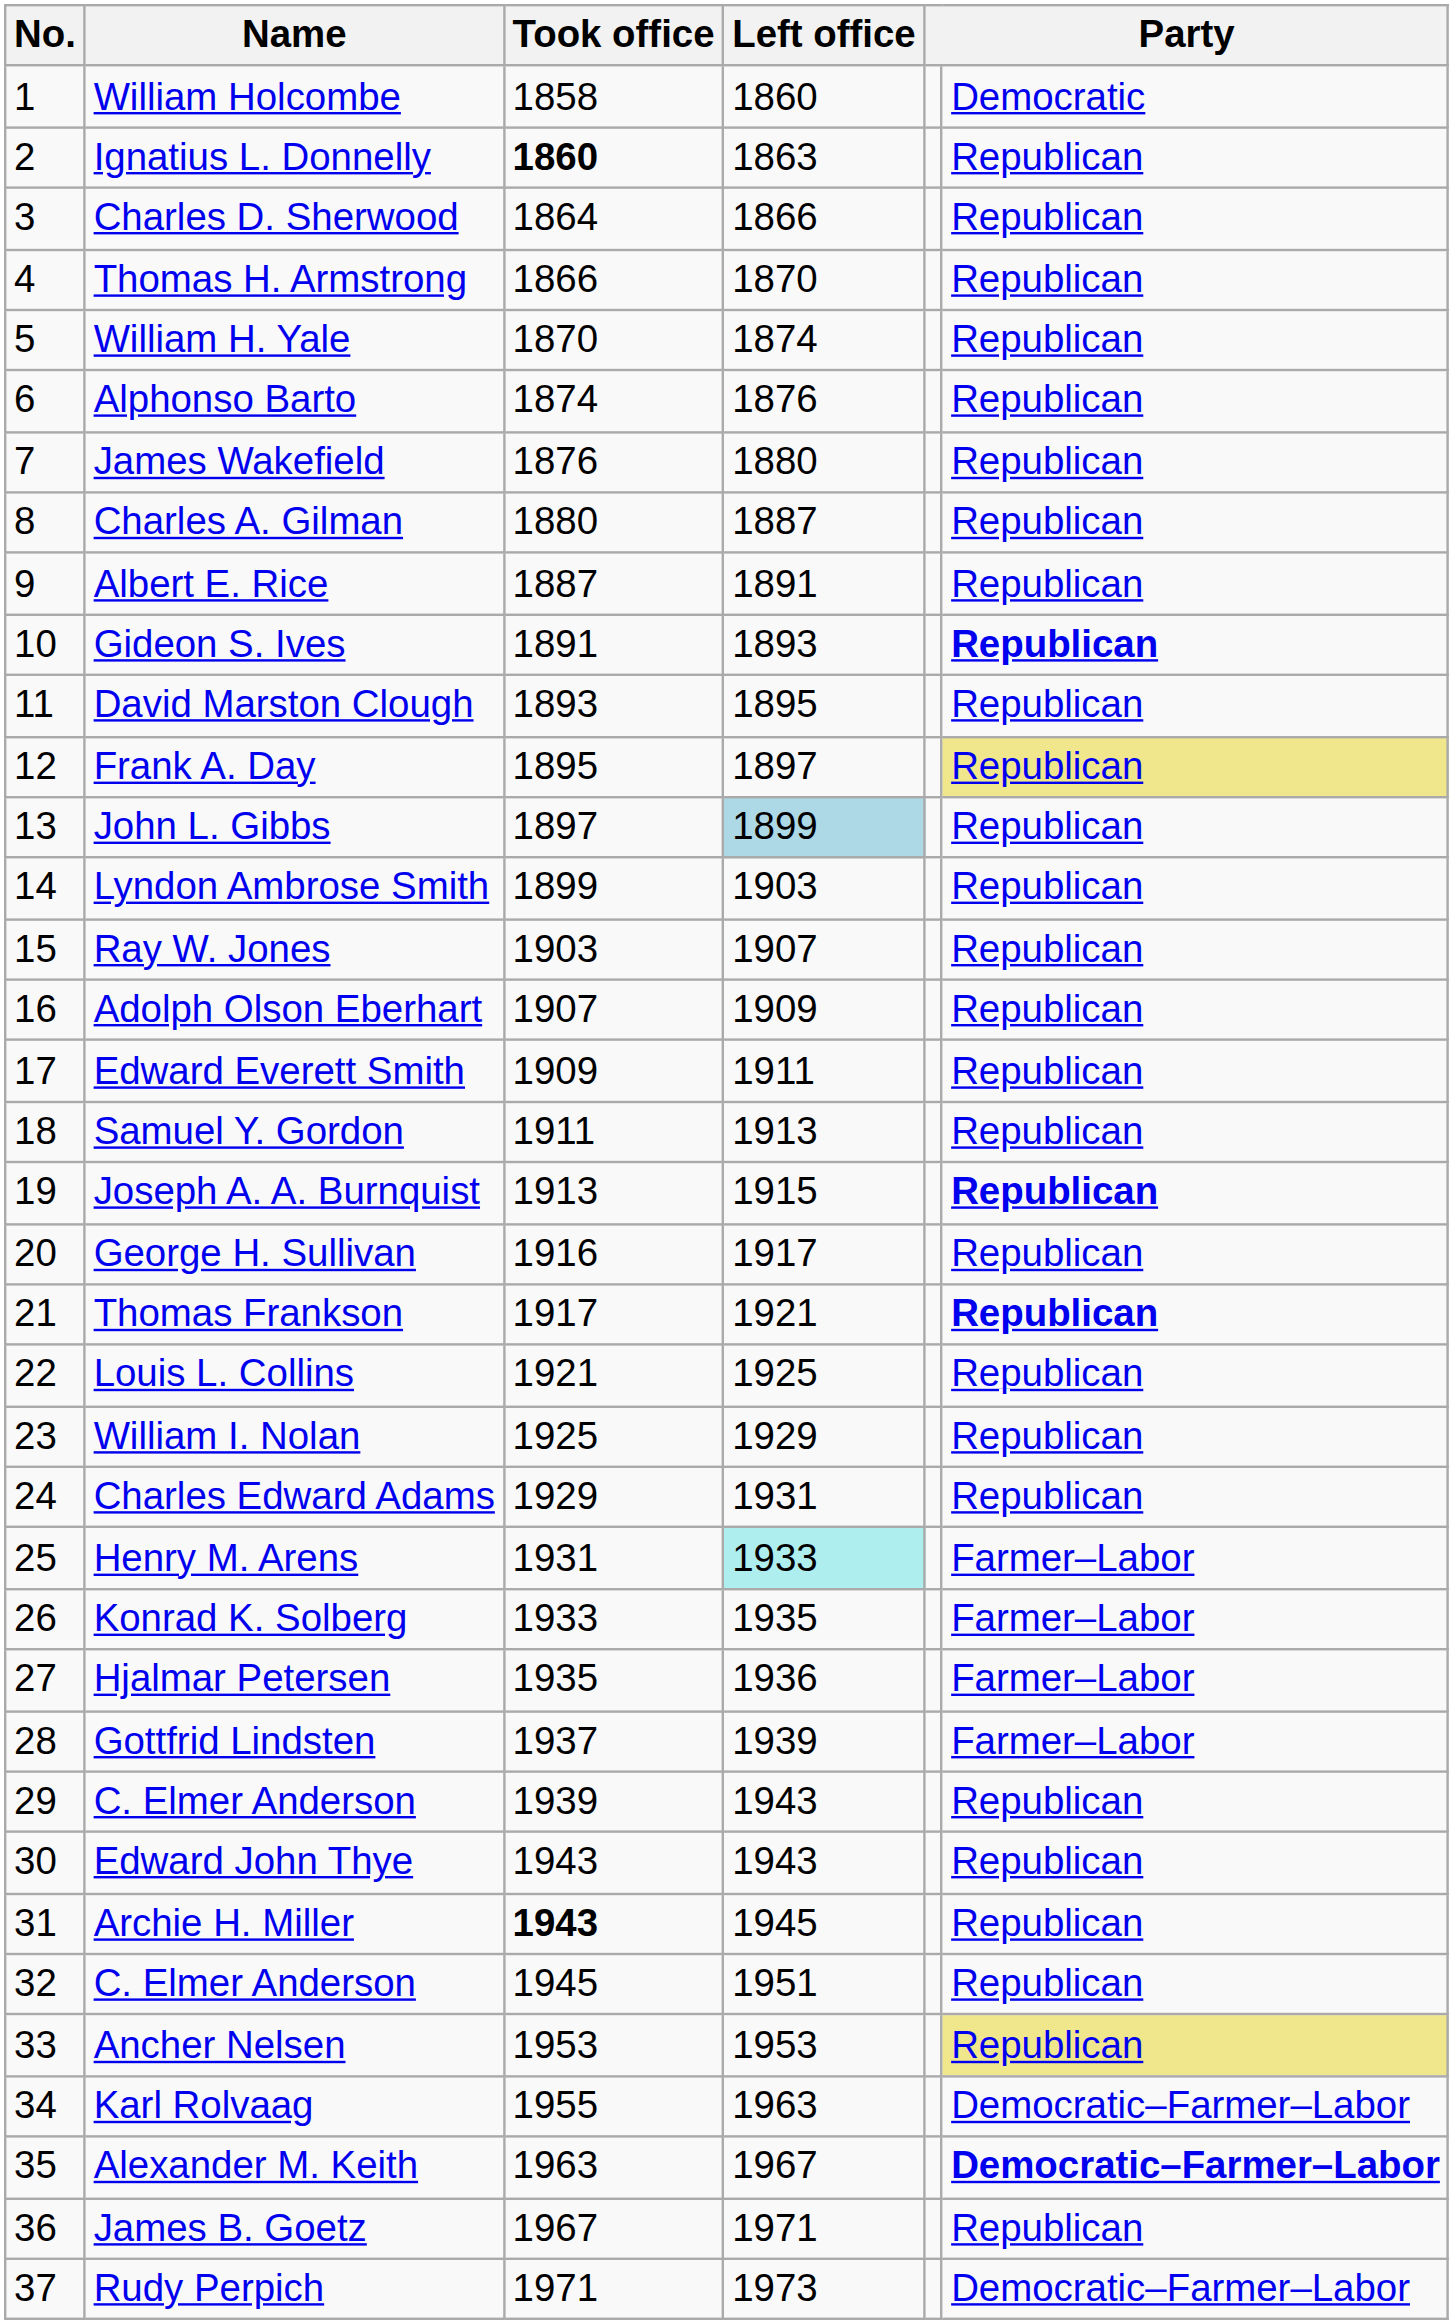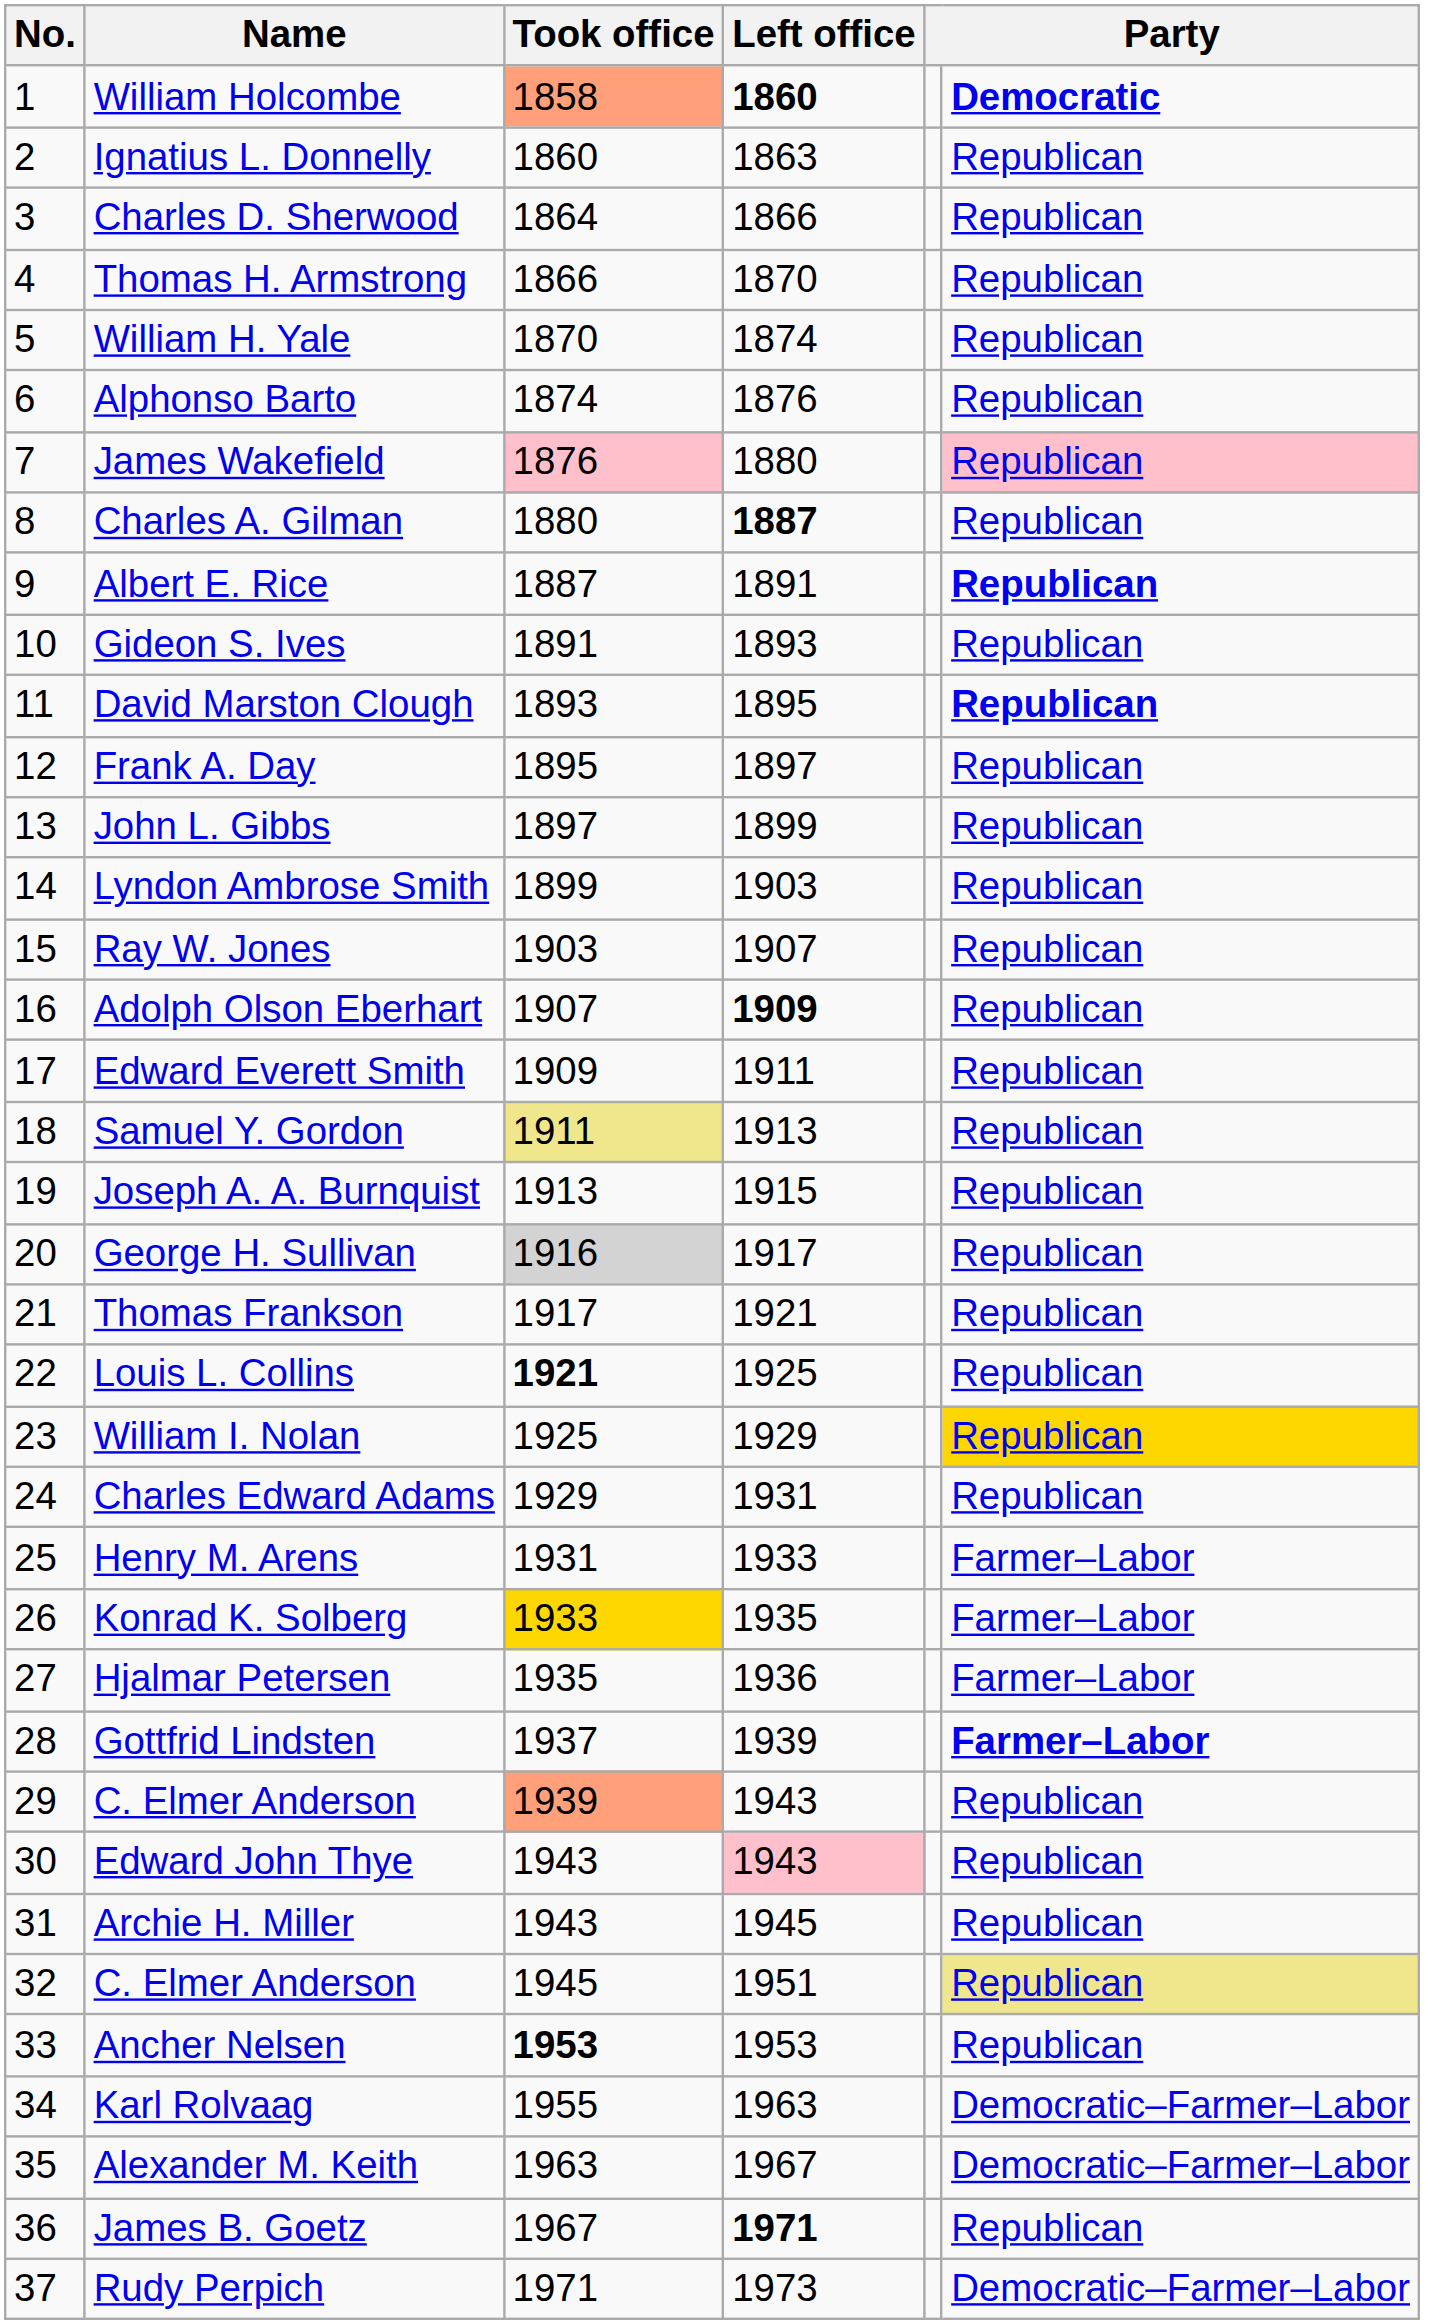(555, 95) no background -> (555, 95) lightsalmon background
(775, 95) normal -> (775, 95) bold
(1048, 95) normal -> (1056, 95) bold
(555, 156) bold -> (555, 156) normal
(555, 461) no background -> (555, 461) pink background
(1047, 461) no background -> (1047, 461) pink background
(775, 522) normal -> (775, 522) bold
(1047, 583) normal -> (1055, 583) bold
(1055, 643) bold -> (1047, 643) normal
(1047, 704) normal -> (1055, 704) bold
(1047, 765) khaki background -> (1047, 765) no background
(775, 826) lightblue background -> (775, 826) no background
(775, 1009) normal -> (775, 1009) bold
(554, 1131) no background -> (554, 1131) khaki background
(1055, 1192) bold -> (1047, 1192) normal
(555, 1252) no background -> (555, 1252) lightgrey background
(1055, 1313) bold -> (1047, 1313) normal
(555, 1374) normal -> (555, 1374) bold
(1047, 1435) no background -> (1047, 1435) gold background
(775, 1557) paleturquoise background -> (775, 1557) no background
(555, 1618) no background -> (555, 1618) gold background
(1073, 1740) normal -> (1080, 1740) bold
(555, 1801) no background -> (555, 1801) lightsalmon background
(775, 1861) no background -> (775, 1861) pink background
(555, 1922) bold -> (555, 1922) normal
(1047, 1983) no background -> (1047, 1983) khaki background
(555, 2044) normal -> (555, 2044) bold
(1047, 2044) khaki background -> (1047, 2044) no background
(1196, 2166) bold -> (1181, 2166) normal
(775, 2227) normal -> (775, 2227) bold
